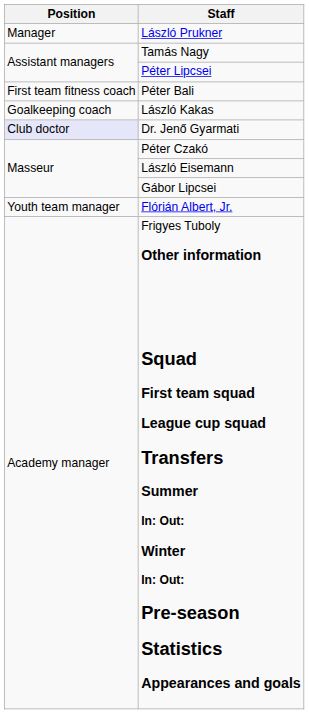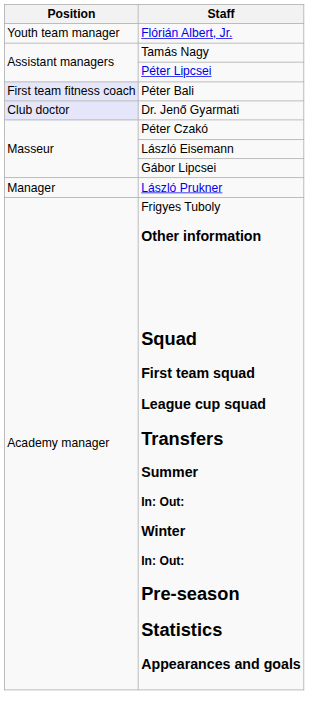rows swapped: (182, 33) <-> (187, 206)
(71, 91) no background -> (71, 91) lavender background
- row: (177, 110)
